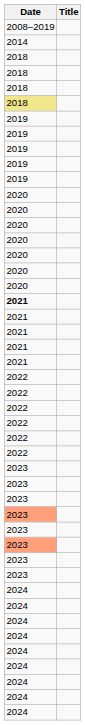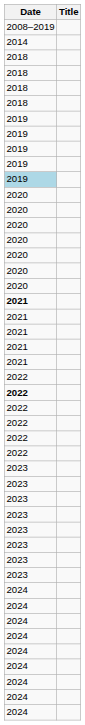(17, 103) khaki background -> (17, 103) no background
(17, 179) no background -> (17, 179) lightblue background
(17, 392) normal -> (17, 392) bold
(17, 514) lightsalmon background -> (17, 514) no background
(17, 544) lightsalmon background -> (17, 544) no background
